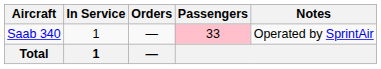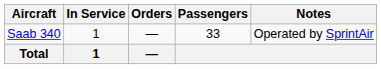(213, 34) pink background -> (213, 34) no background
